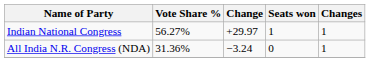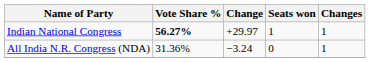(172, 31) normal -> (173, 31) bold
